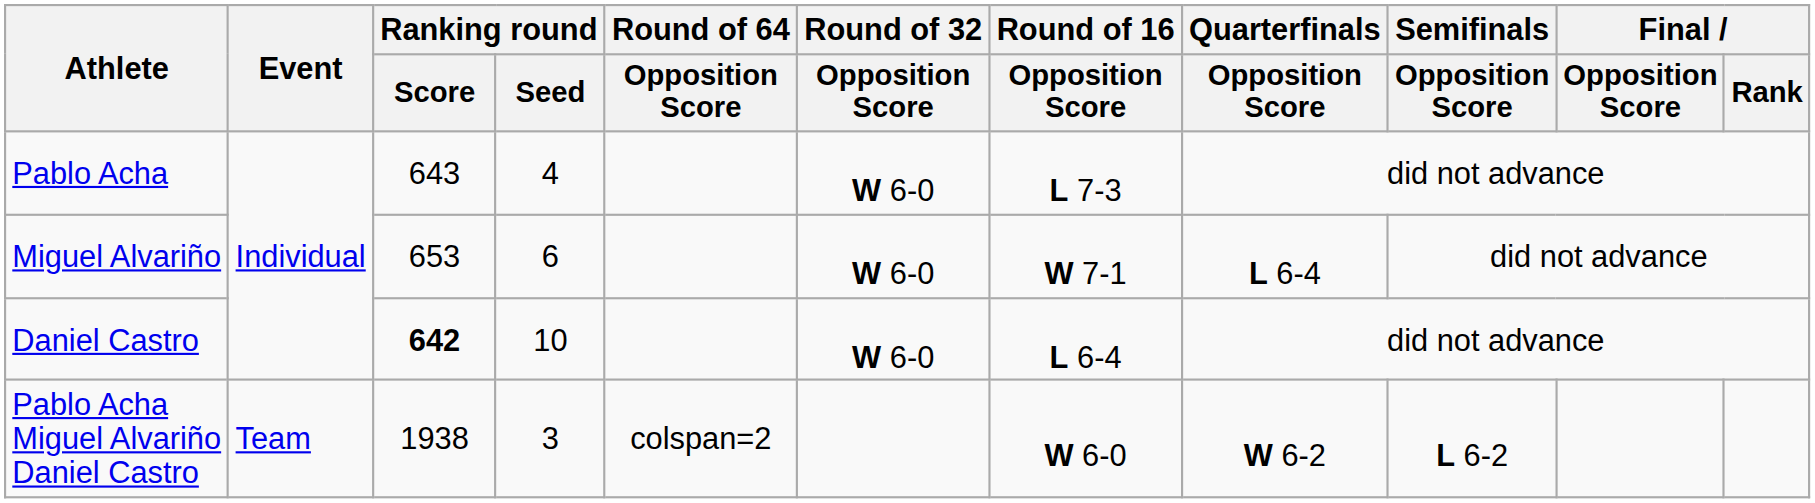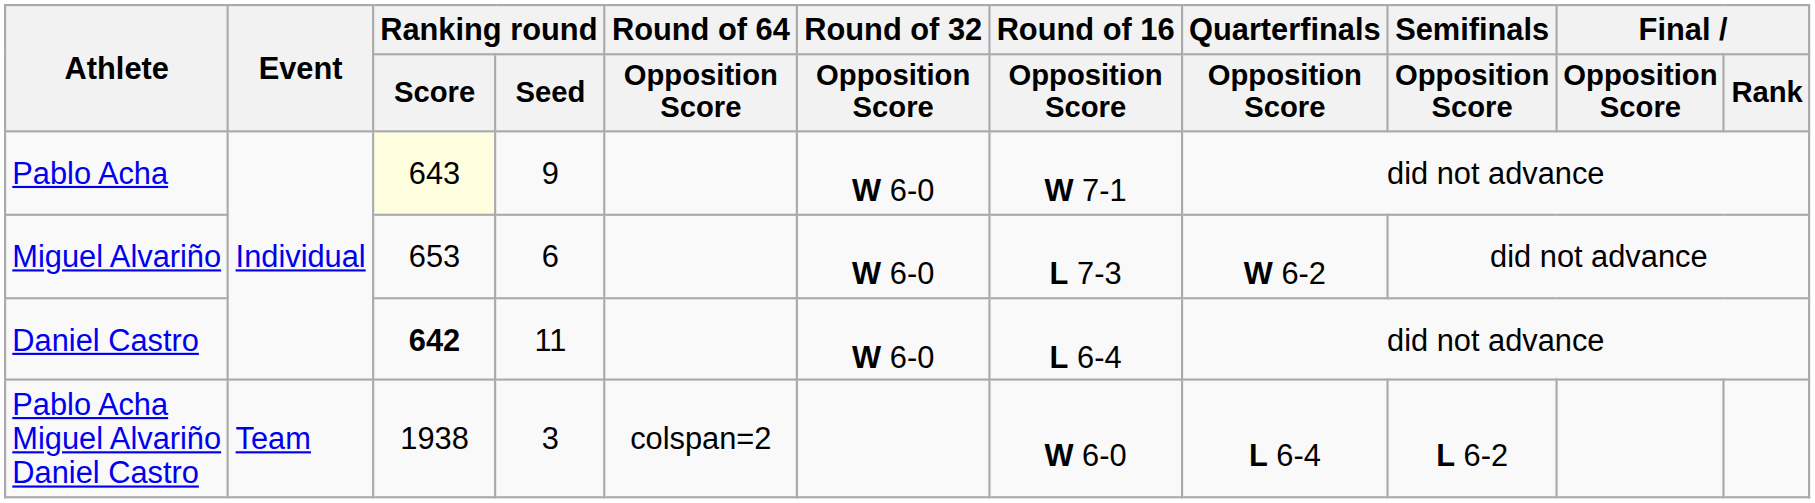(435, 174) no background -> (435, 174) lightyellow background
(550, 174) 4 -> (550, 174) 9
(1086, 191) L 7-3 -> (1086, 191) W 7-1
(1086, 274) W 7-1 -> (1086, 274) L 7-3
(1285, 274) L 6-4 -> (1285, 274) W 6-2
(550, 340) 10 -> (550, 340) 11
(1285, 457) W 6-2 -> (1285, 457) L 6-4
